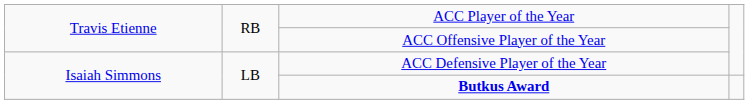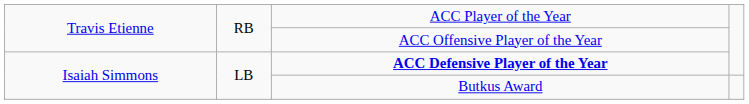(504, 63) normal -> (500, 63) bold
(504, 87) bold -> (500, 87) normal
